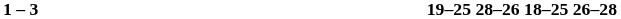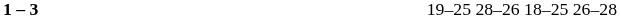(522, 9) bold -> (522, 9) normal
